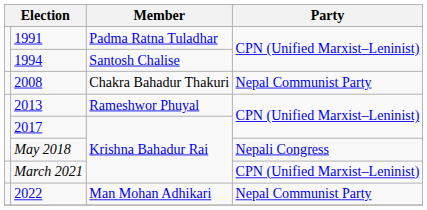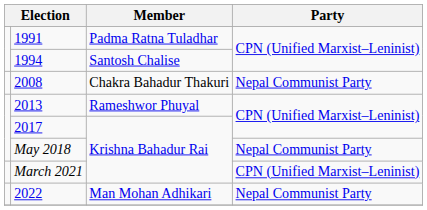(282, 149) Nepali Congress -> (304, 149) Nepal Communist Party
